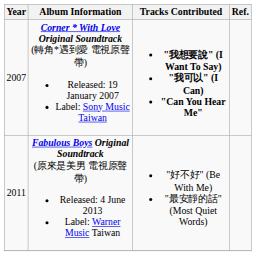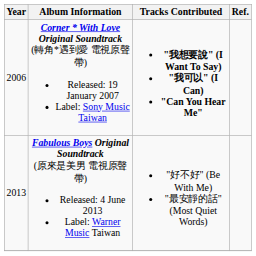(16, 77) 2007 -> (16, 77) 2006
(16, 193) 2011 -> (16, 193) 2013
